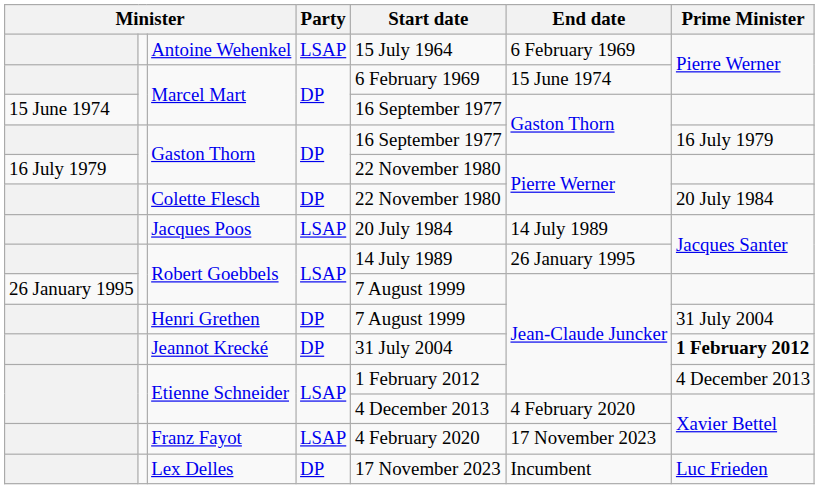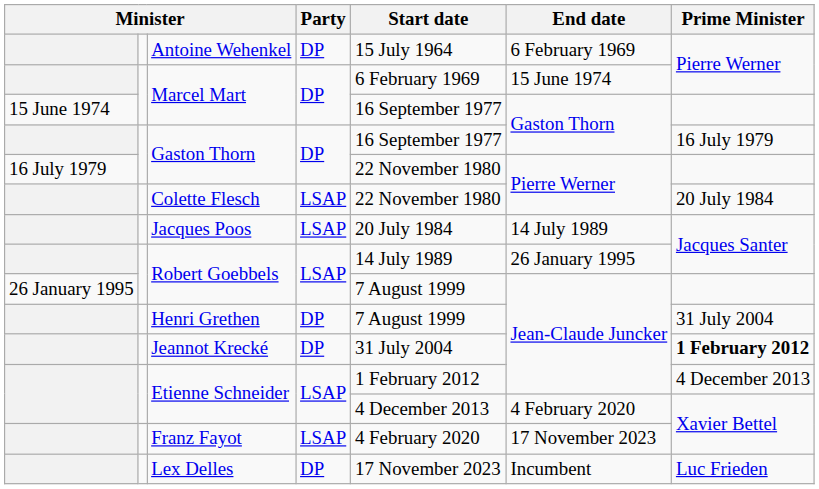(323, 49) LSAP -> (312, 49) DP
(312, 199) DP -> (323, 199) LSAP
